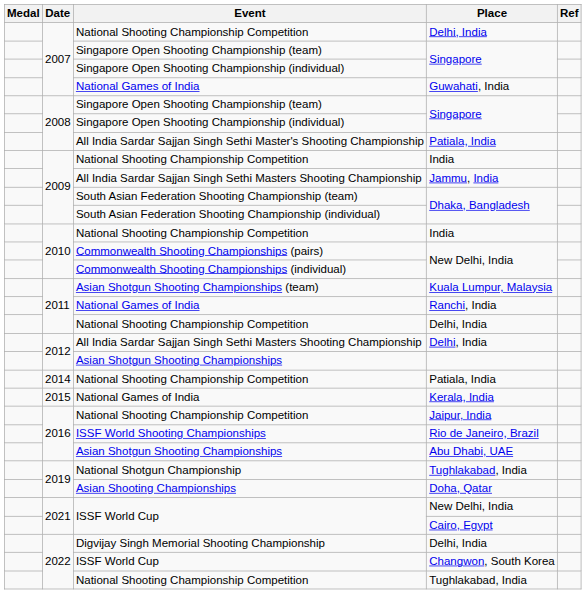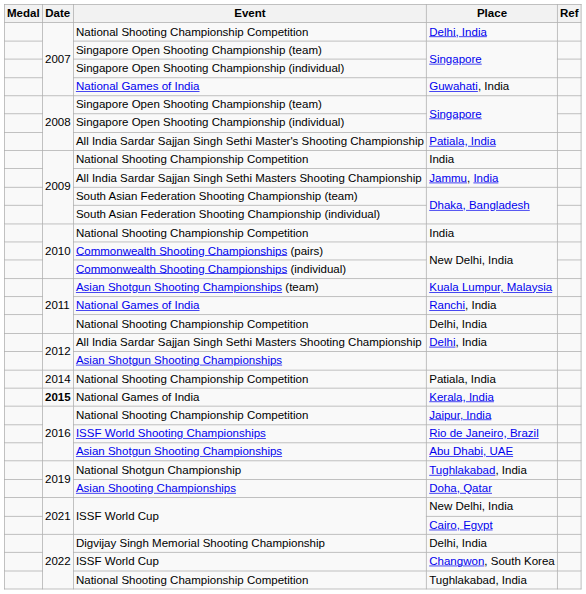(58, 397) normal -> (58, 397) bold
